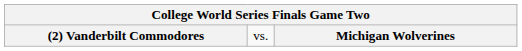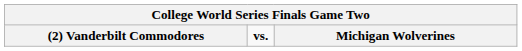(261, 35) normal -> (261, 35) bold
